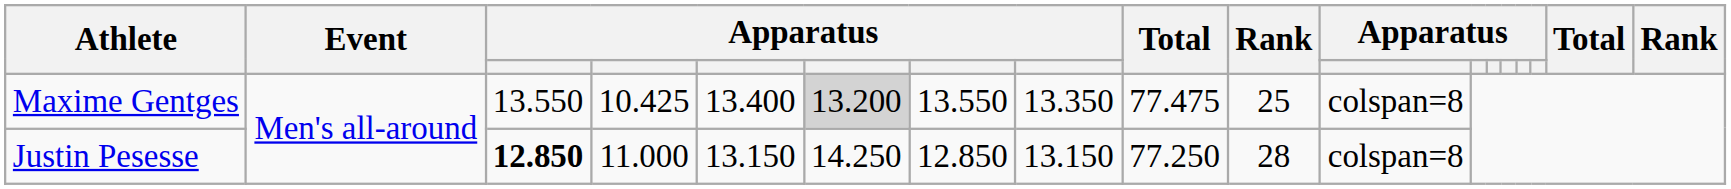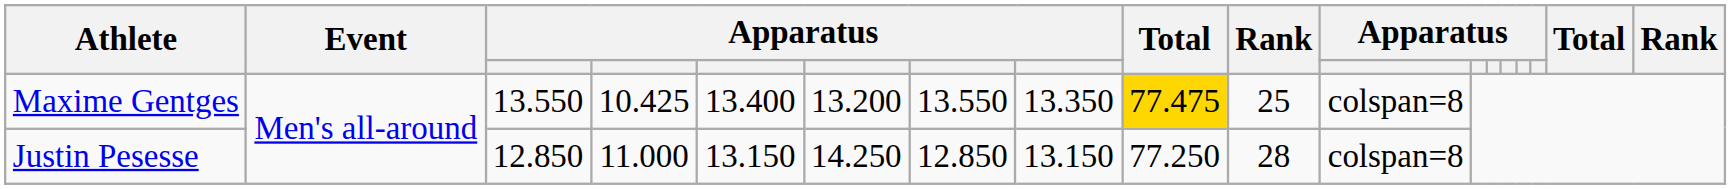(856, 101) lightgrey background -> (856, 101) no background
(1175, 101) no background -> (1175, 101) gold background
(538, 155) bold -> (538, 155) normal
